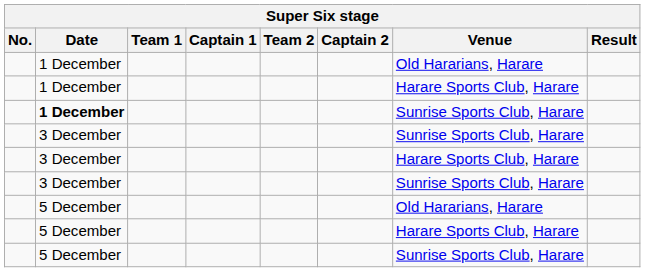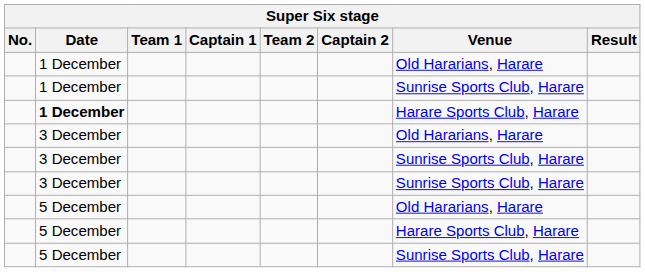(487, 87) Harare Sports Club, Harare -> (490, 87) Sunrise Sports Club, Harare
(490, 111) Sunrise Sports Club, Harare -> (487, 111) Harare Sports Club, Harare
(490, 135) Sunrise Sports Club, Harare -> (469, 135) Old Hararians, Harare
(487, 159) Harare Sports Club, Harare -> (490, 159) Sunrise Sports Club, Harare
